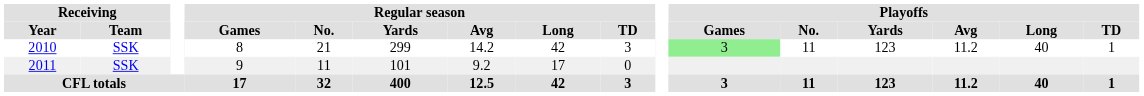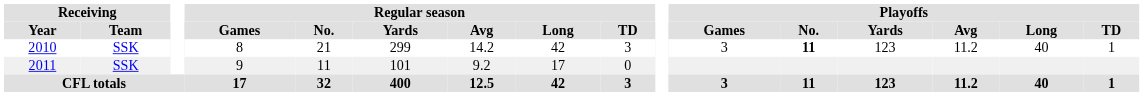(724, 48) lightgreen background -> (724, 48) no background
(809, 48) normal -> (809, 48) bold
